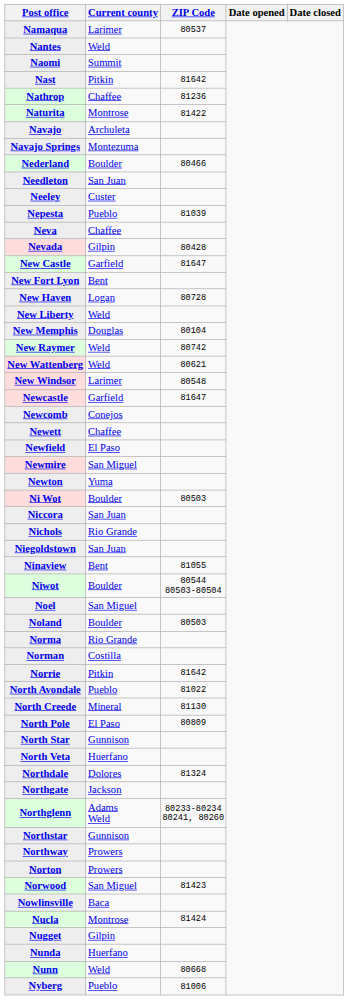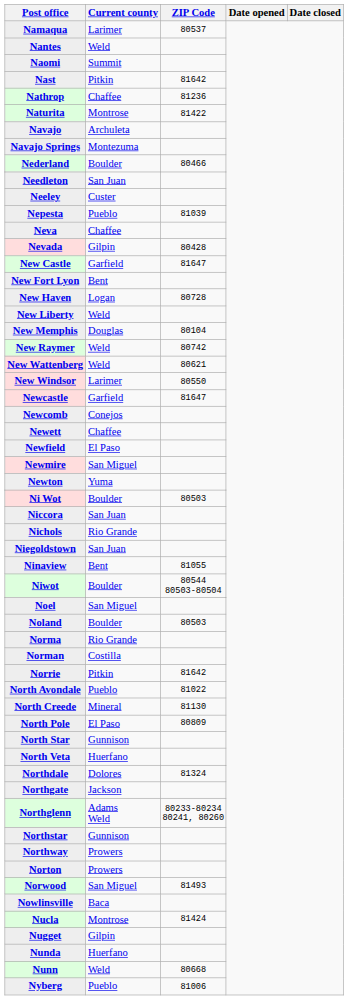(193, 381) 80548 -> (193, 381) 80550
(193, 886) 81423 -> (193, 886) 81493
